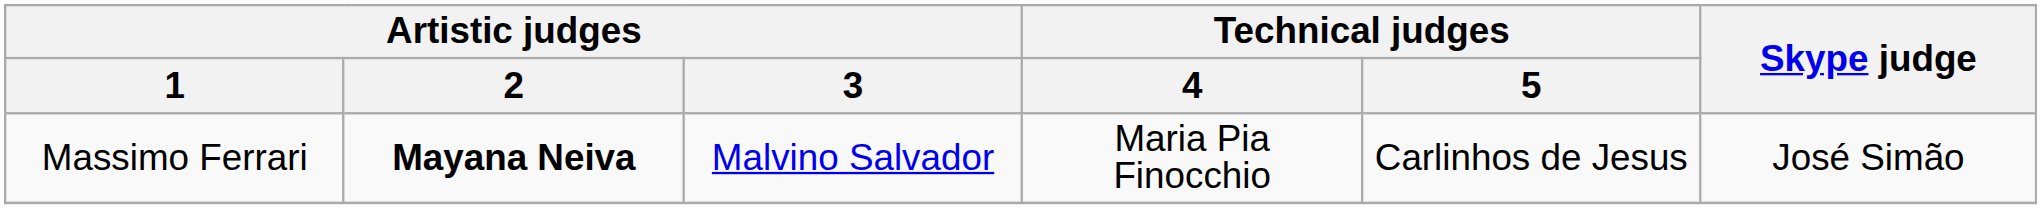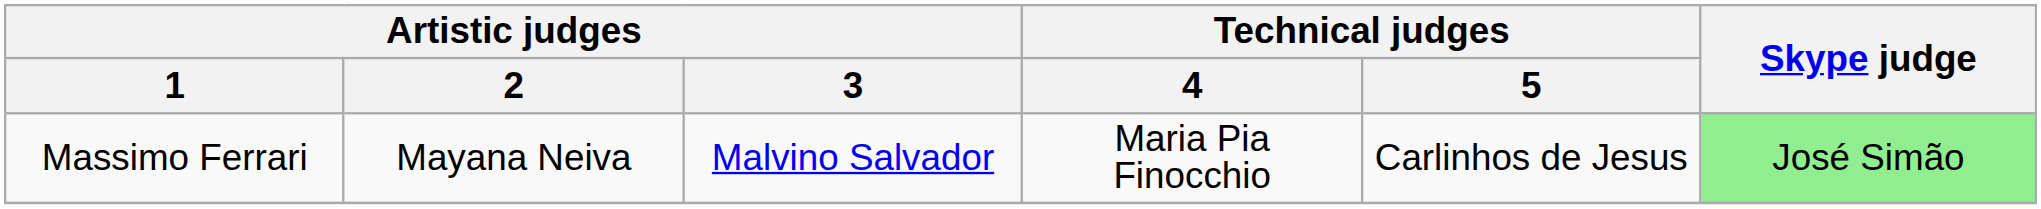(514, 157) bold -> (514, 157) normal
(1868, 157) no background -> (1868, 157) lightgreen background
